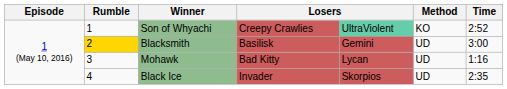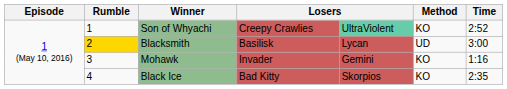(358, 44) Gemini -> (355, 44) Lycan
(259, 60) Bad Kitty -> (256, 60) Invader
(355, 60) Lycan -> (358, 60) Gemini
(423, 60) UD -> (423, 60) KO
(256, 76) Invader -> (259, 76) Bad Kitty
(423, 76) UD -> (423, 76) KO
